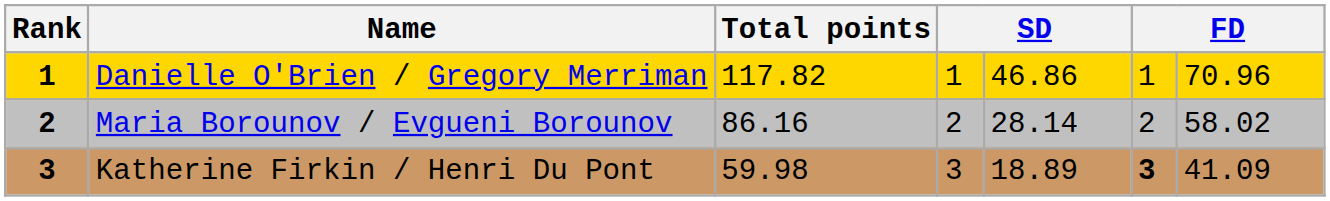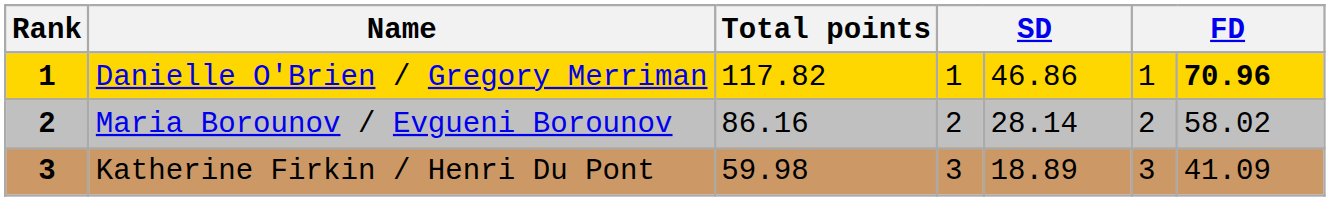(1227, 76) normal -> (1227, 76) bold
(1147, 171) bold -> (1147, 171) normal
